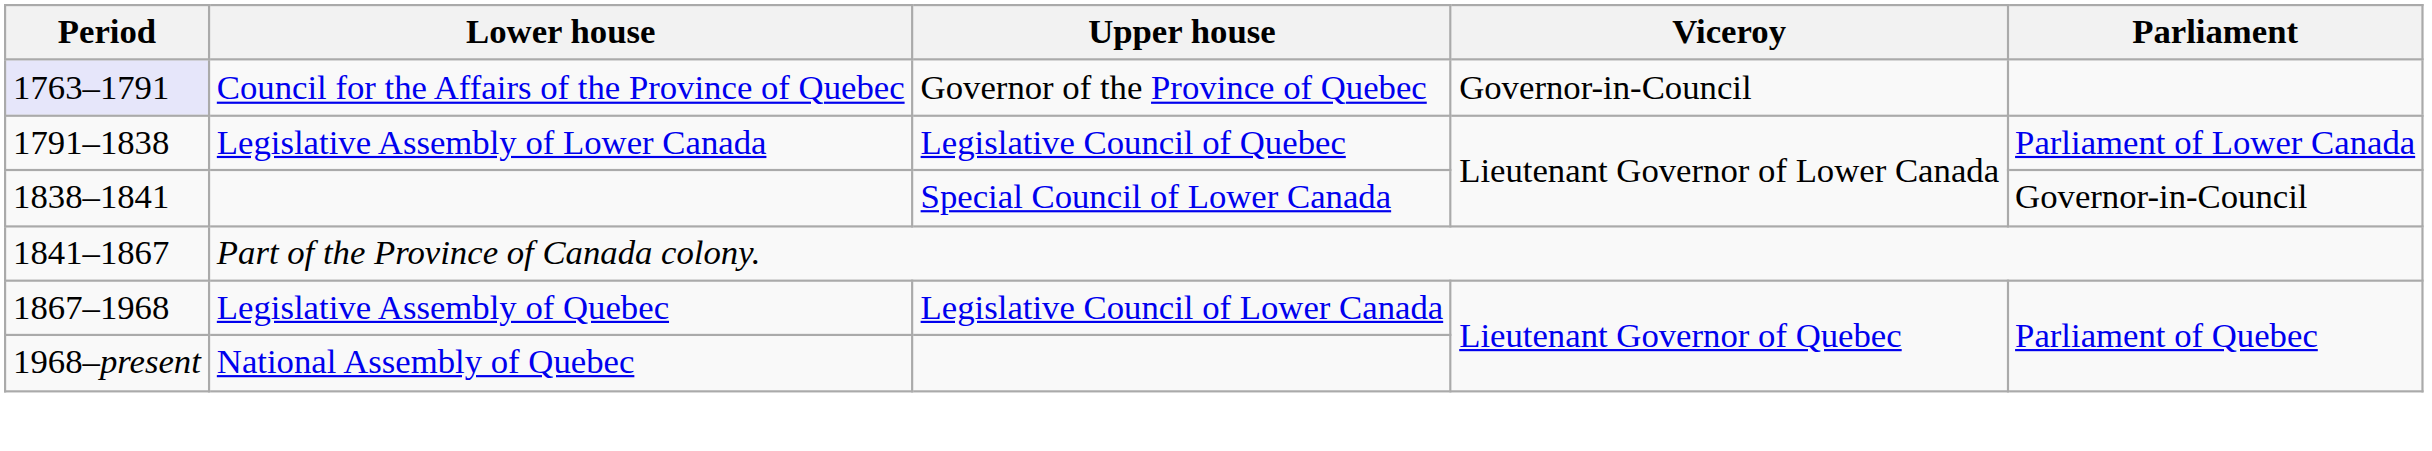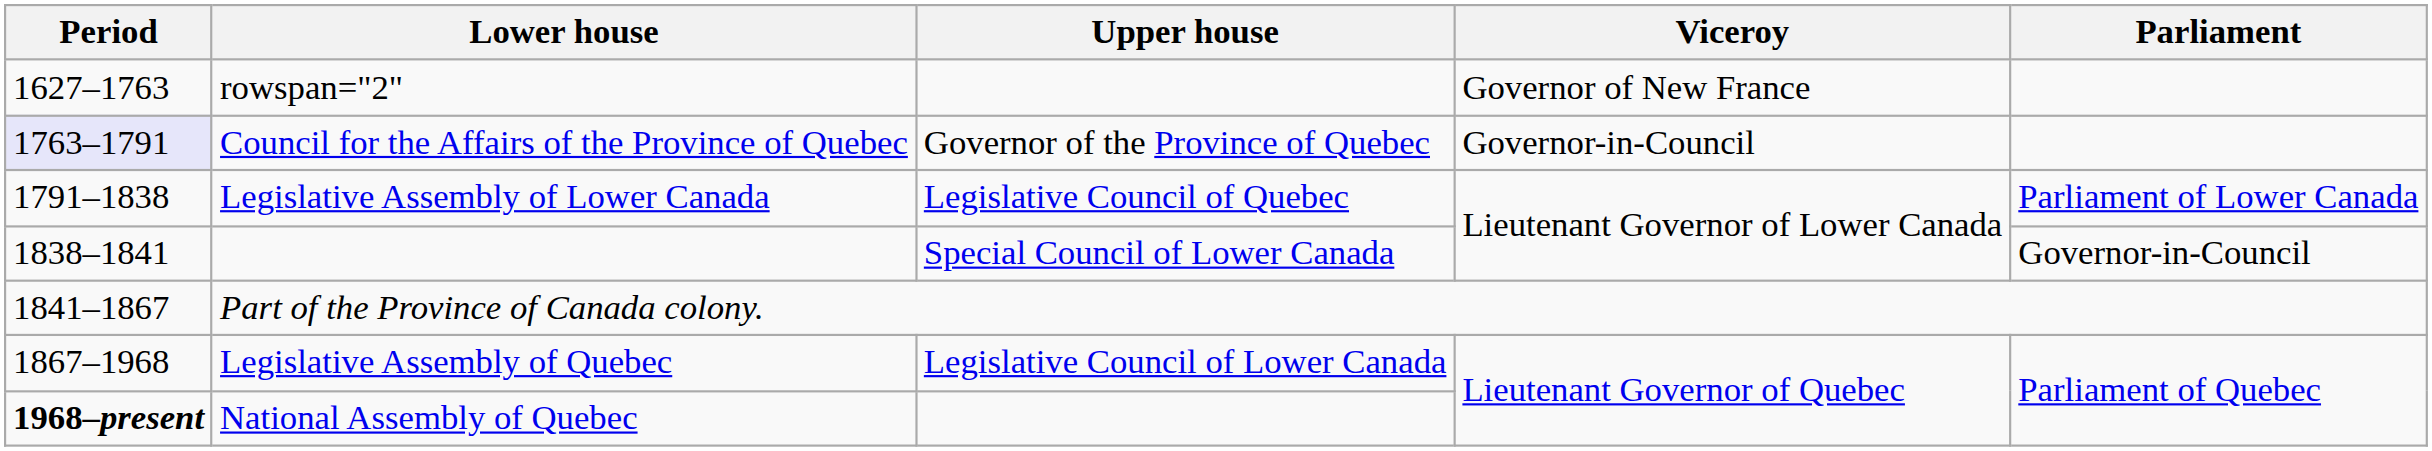+ row: (312, 87)
(107, 362) normal -> (109, 417) bold
